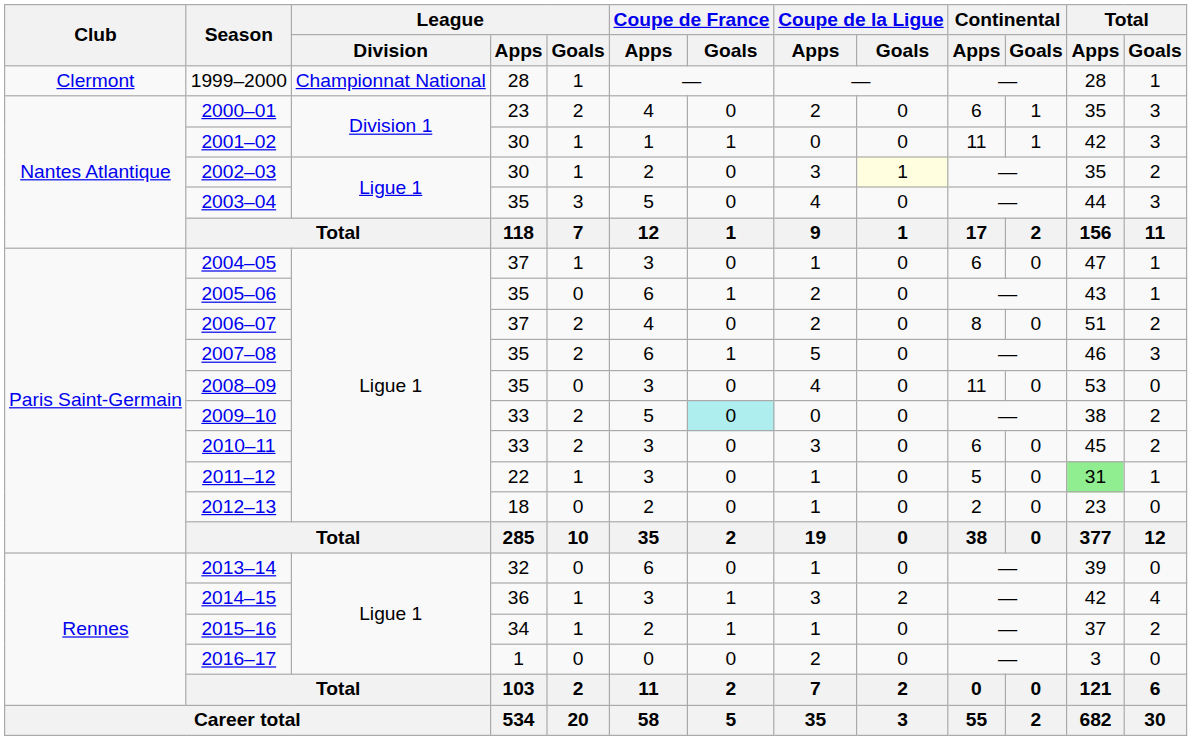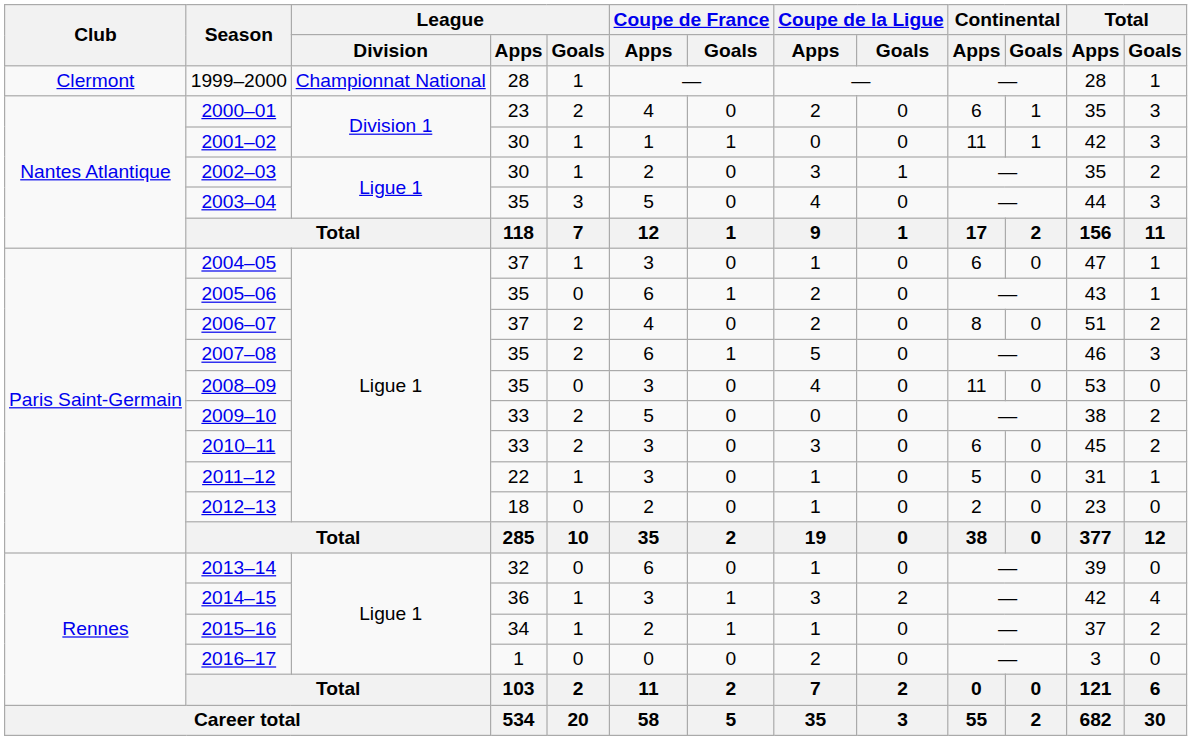(902, 171) lightyellow background -> (902, 171) no background
(731, 415) paleturquoise background -> (731, 415) no background
(1095, 476) lightgreen background -> (1095, 476) no background
